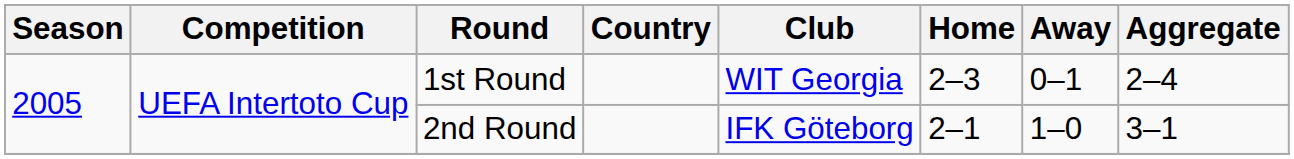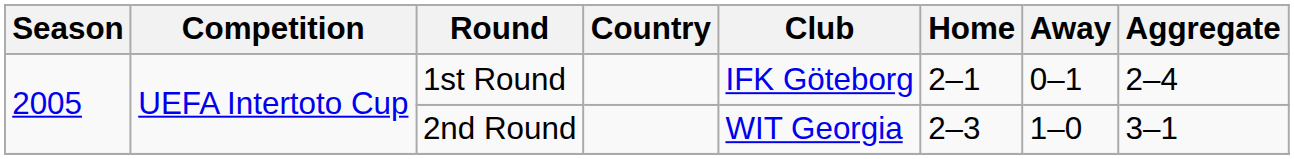(814, 79) WIT Georgia -> (820, 79) IFK Göteborg
(954, 79) 2–3 -> (954, 79) 2–1
(820, 128) IFK Göteborg -> (814, 128) WIT Georgia
(954, 128) 2–1 -> (954, 128) 2–3
